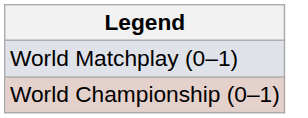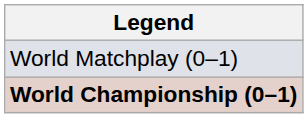(145, 94) normal -> (154, 94) bold
